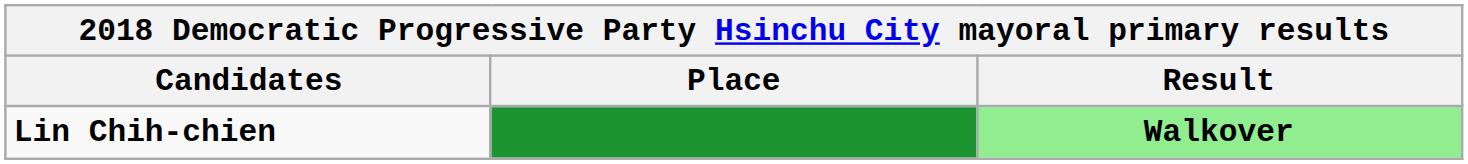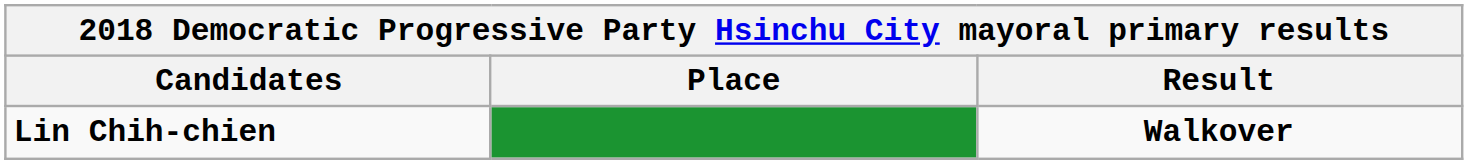(1219, 132) lightgreen background -> (1219, 132) no background
